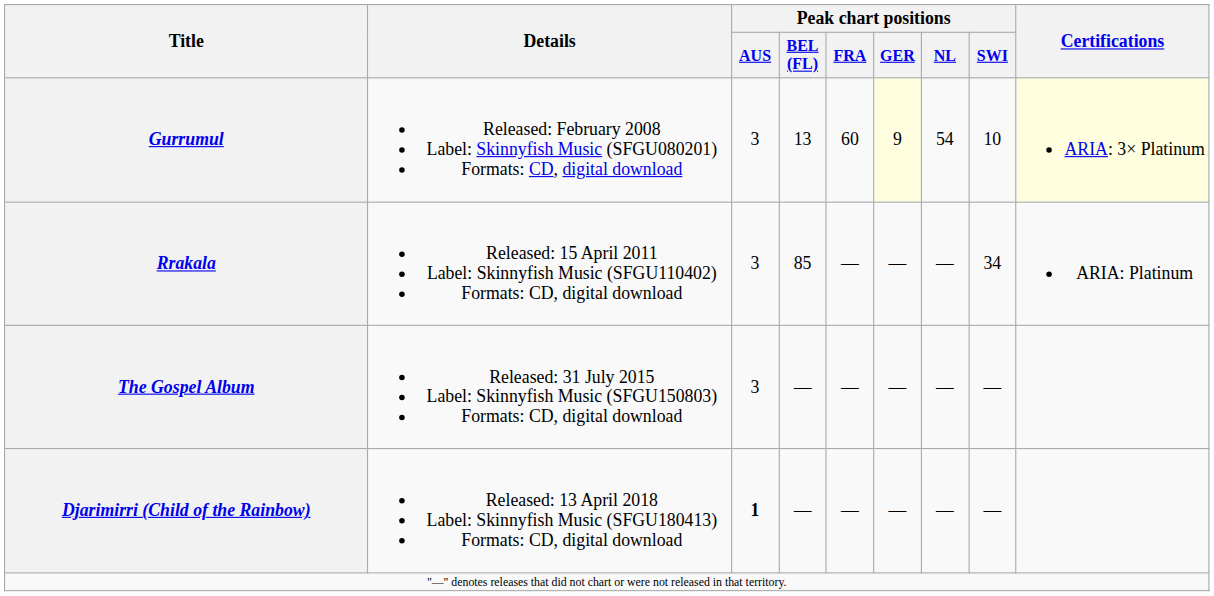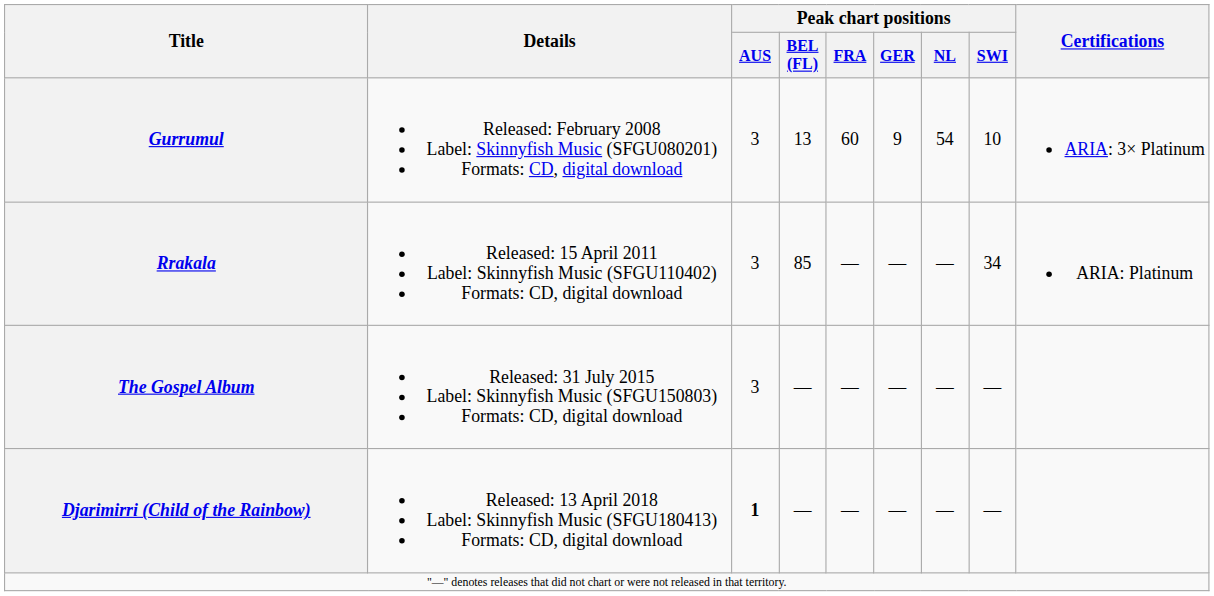(897, 139) lightyellow background -> (897, 139) no background
(1112, 150) lightyellow background -> (1112, 150) no background
